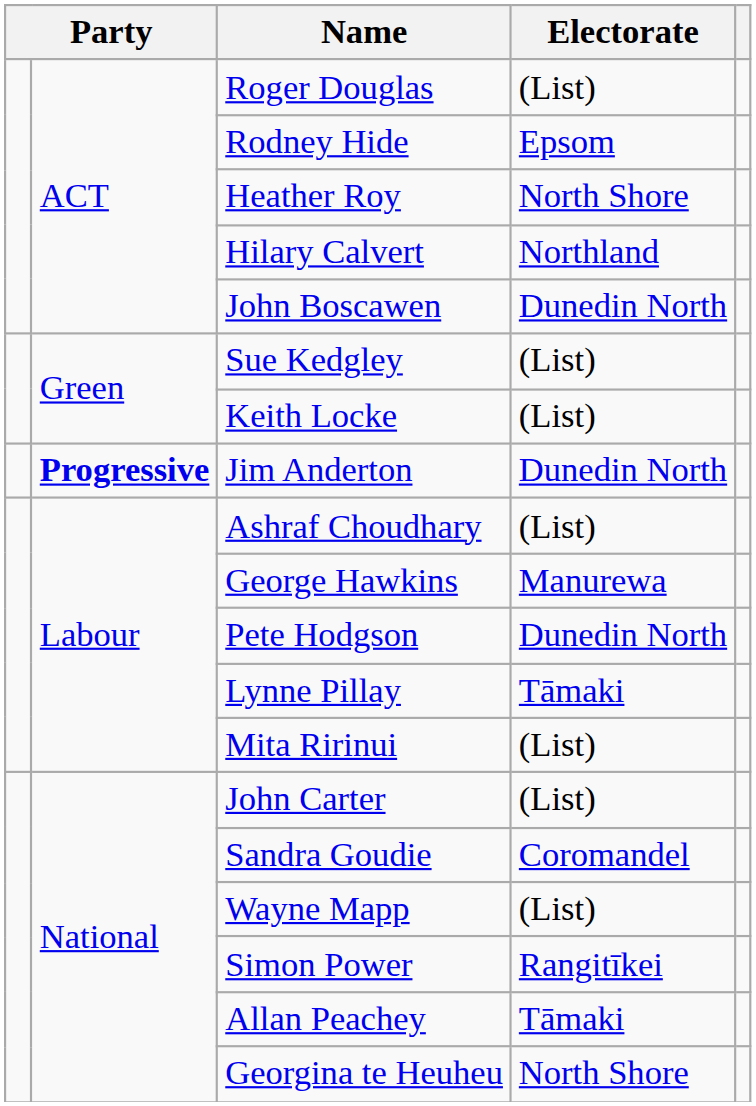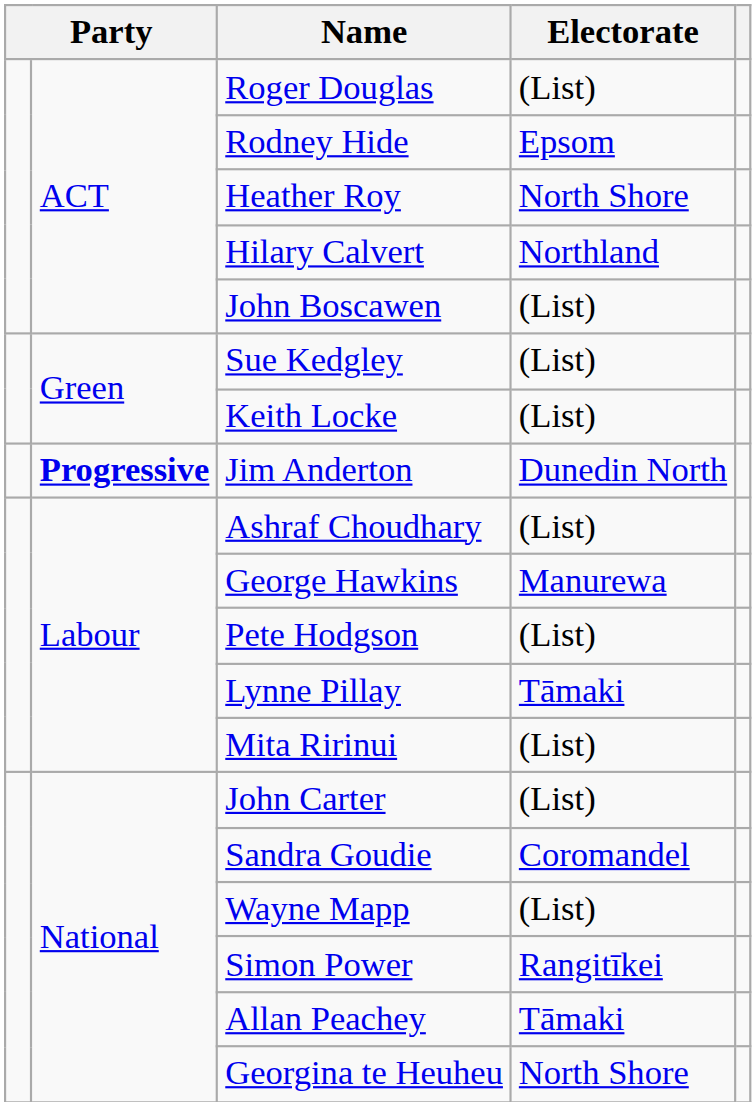(623, 305) Dunedin North -> (557, 305) (List)
(623, 634) Dunedin North -> (557, 634) (List)
